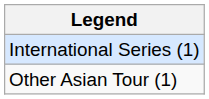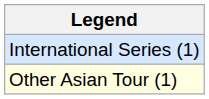(93, 79) no background -> (93, 79) lightyellow background
